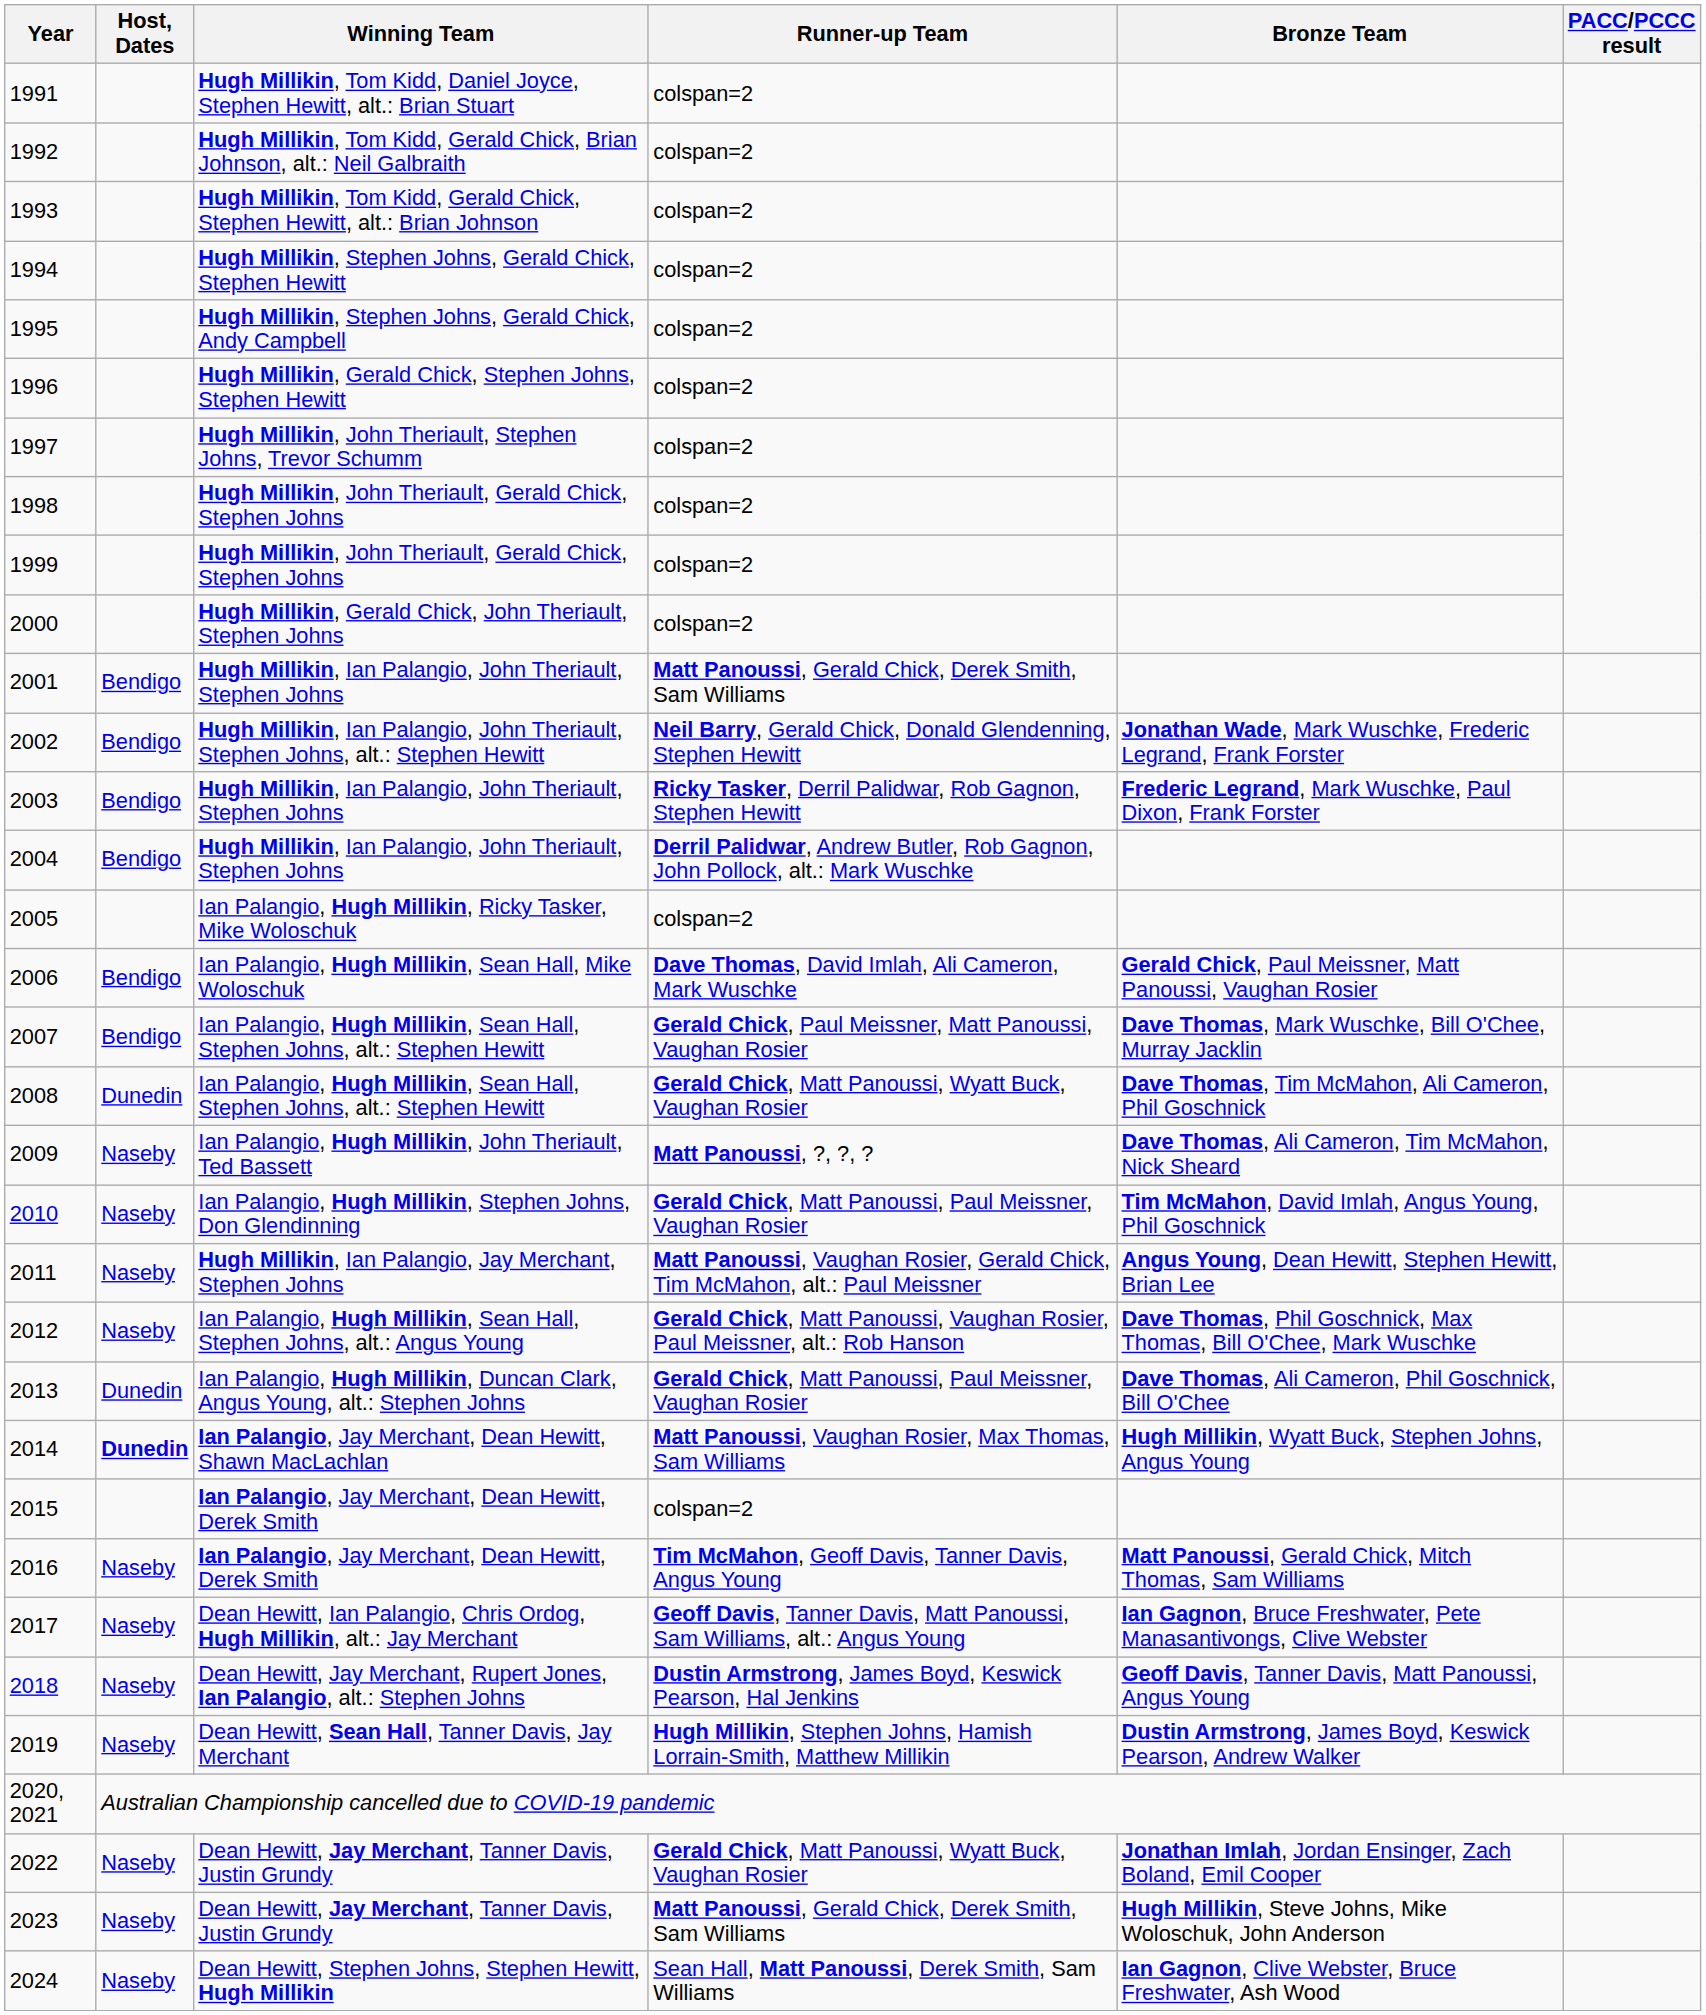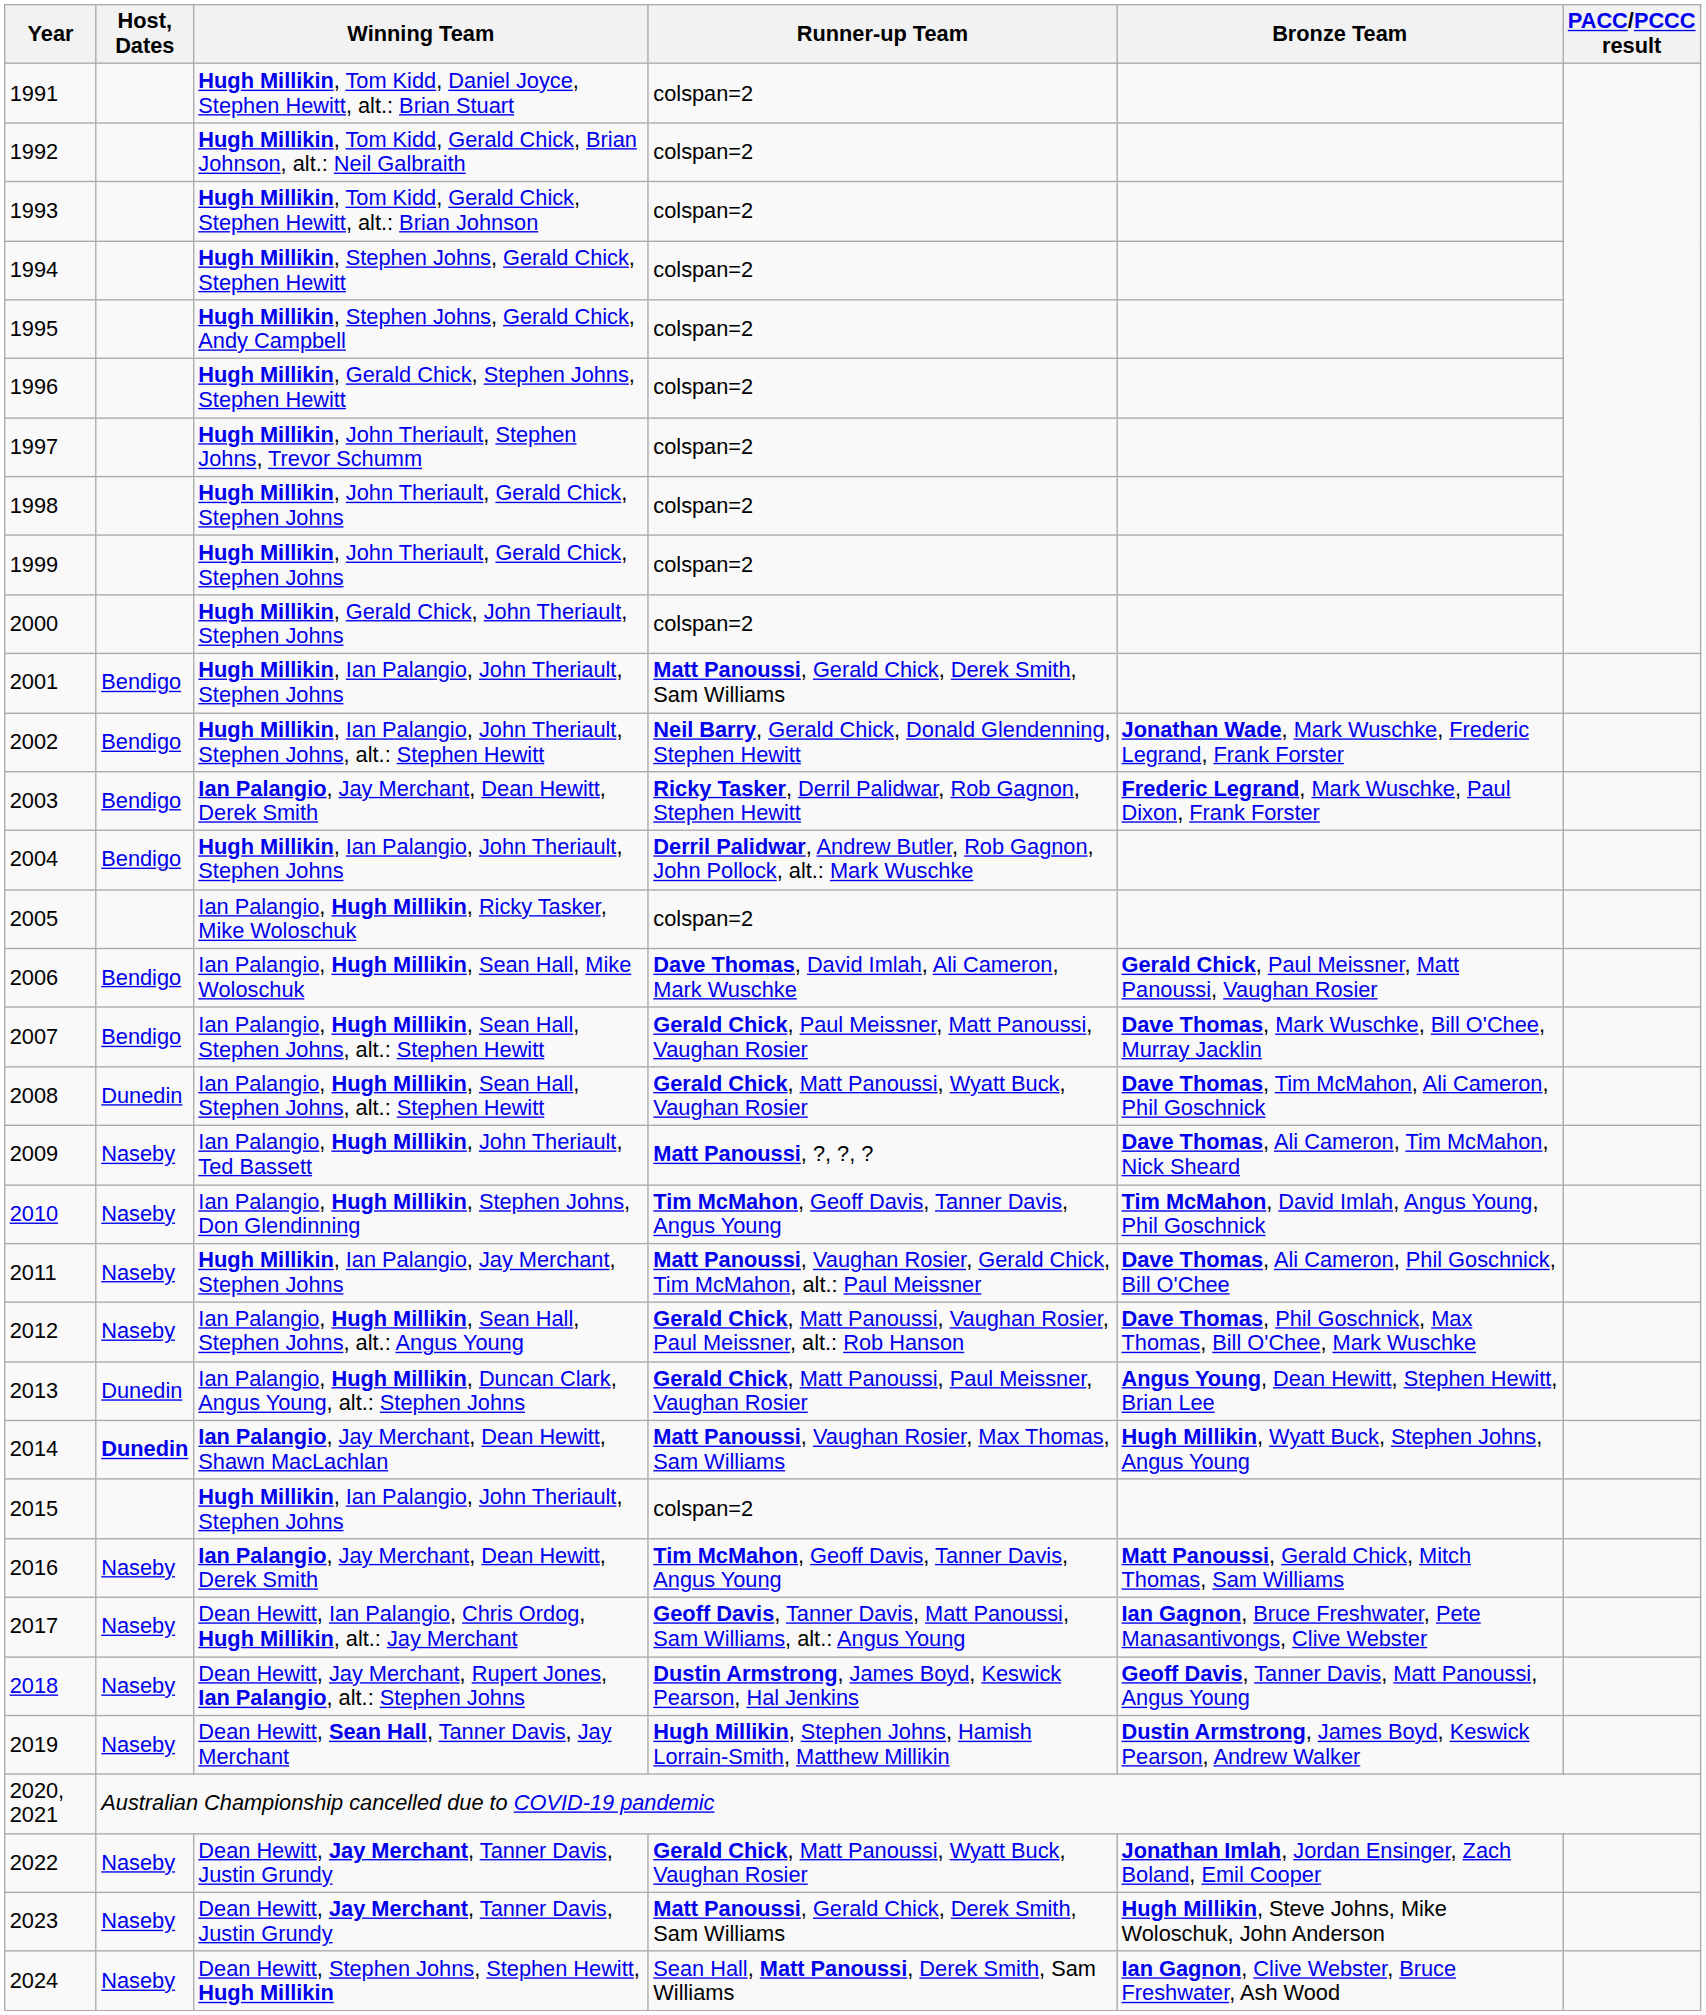(410, 800) Hugh Millikin, Ian Palangio, John Theriault, Stephen Johns -> (402, 800) Ian Palangio, Jay Merchant, Dean Hewitt, Derek Smith
(873, 1213) Gerald Chick, Matt Panoussi, Paul Meissner, Vaughan Rosier -> (861, 1213) Tim McMahon, Geoff Davis, Tanner Davis, Angus Young
(1339, 1272) Angus Young, Dean Hewitt, Stephen Hewitt, Brian Lee -> (1339, 1272) Dave Thomas, Ali Cameron, Phil Goschnick, Bill O'Chee
(1339, 1390) Dave Thomas, Ali Cameron, Phil Goschnick, Bill O'Chee -> (1339, 1390) Angus Young, Dean Hewitt, Stephen Hewitt, Brian Lee
(402, 1508) Ian Palangio, Jay Merchant, Dean Hewitt, Derek Smith -> (410, 1508) Hugh Millikin, Ian Palangio, John Theriault, Stephen Johns
